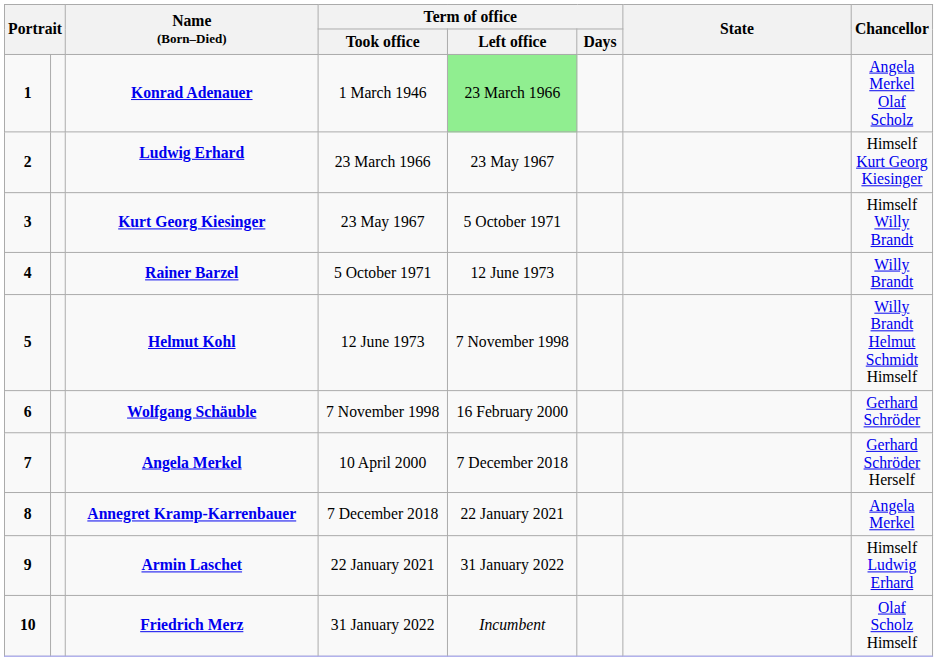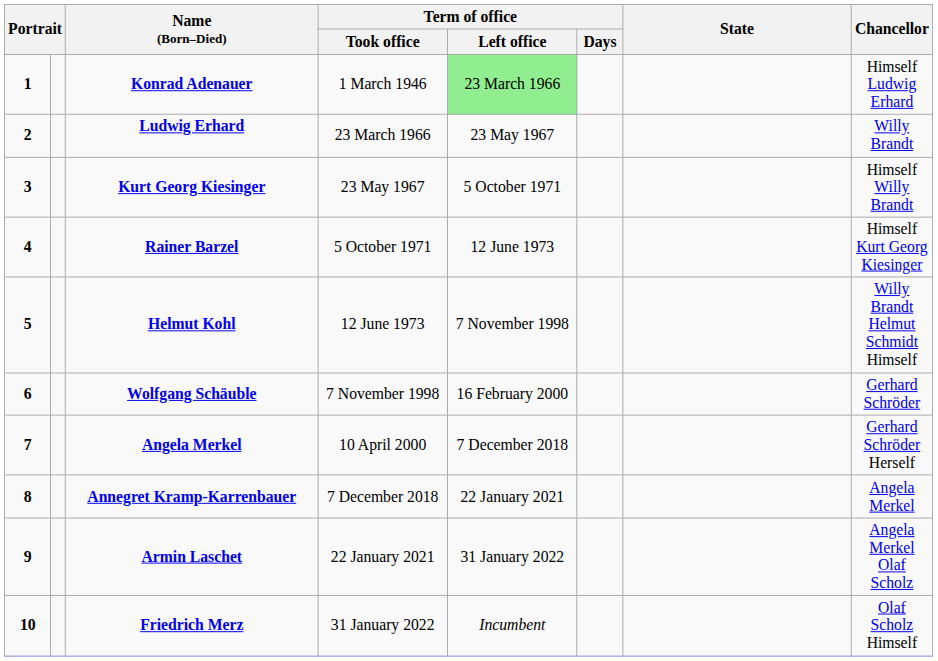(892, 93) Angela Merkel Olaf Scholz -> (892, 84) Himself Ludwig Erhard
(892, 162) Himself Kurt Georg Kiesinger -> (892, 135) Willy Brandt
(892, 273) Willy Brandt -> (892, 247) Himself Kurt Georg Kiesinger
(892, 565) Himself Ludwig Erhard -> (892, 556) Angela Merkel Olaf Scholz
